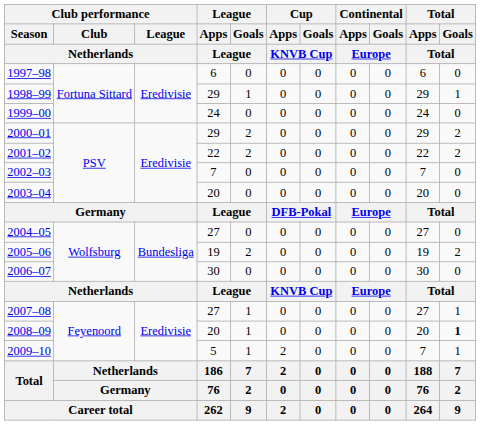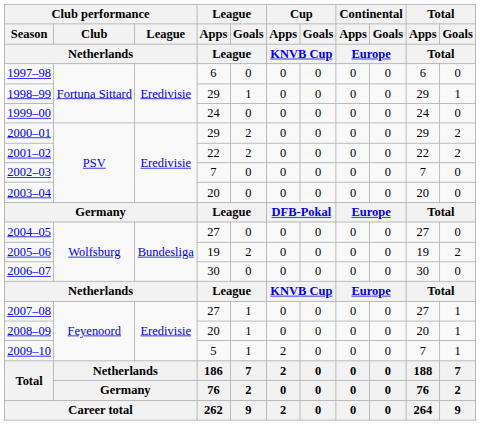(458, 331) bold -> (458, 331) normal
